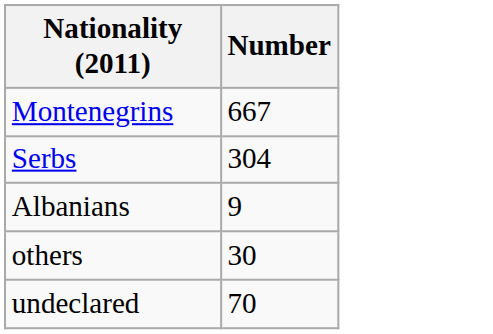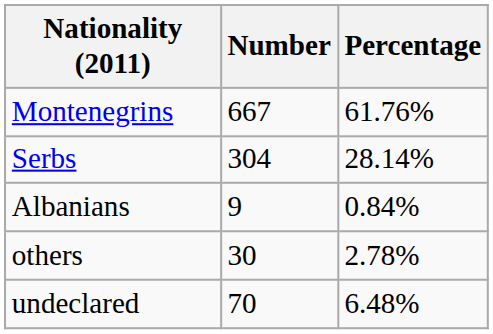+ column: (413, 46)
